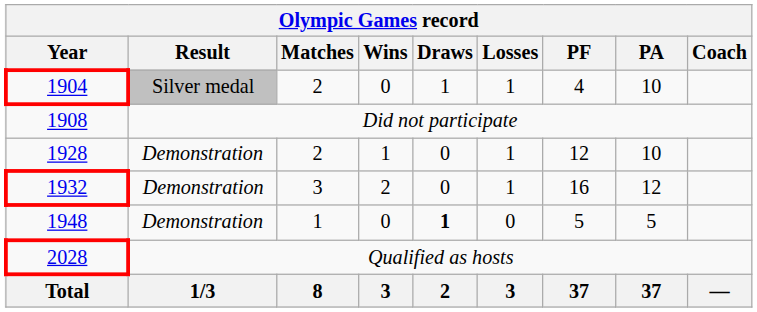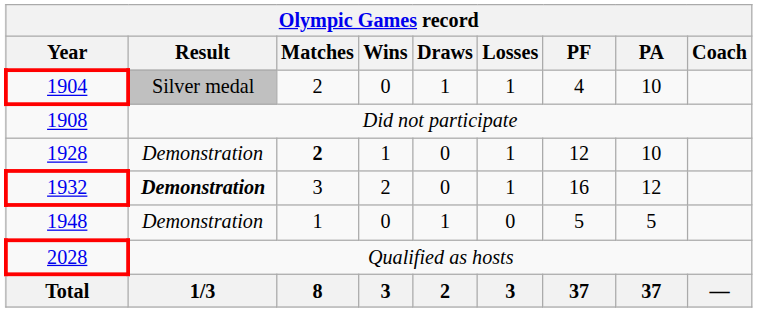(318, 154) normal -> (318, 154) bold
(203, 187) normal -> (203, 187) bold
(445, 222) bold -> (445, 222) normal
